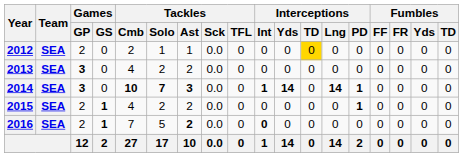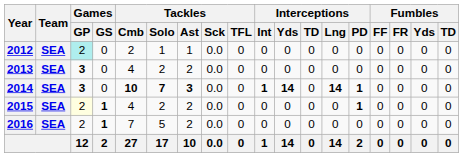(82, 50) no background -> (82, 50) paleturquoise background
(311, 50) gold background -> (311, 50) no background
(82, 106) no background -> (82, 106) lightyellow background
(189, 124) bold -> (189, 124) normal
(264, 124) bold -> (264, 124) normal
